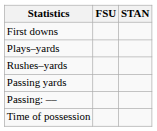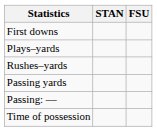columns swapped: (106, 14) <-> (135, 14)
